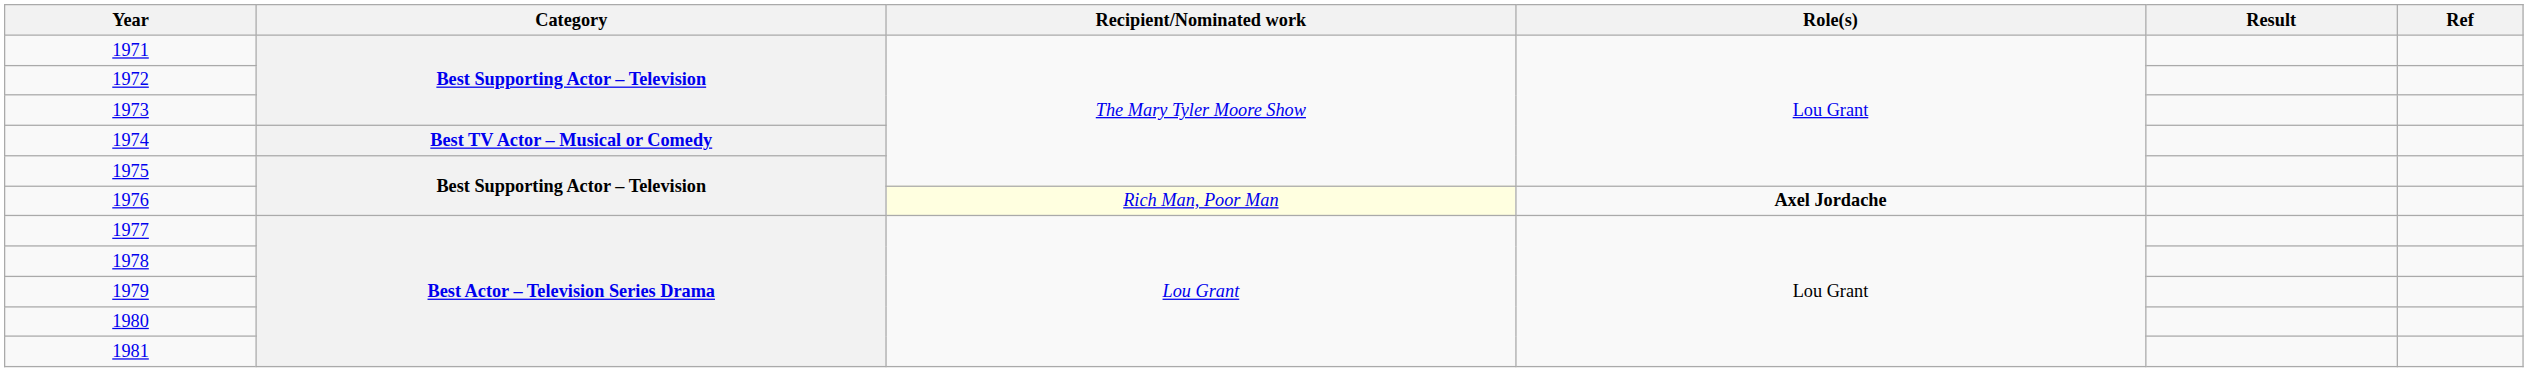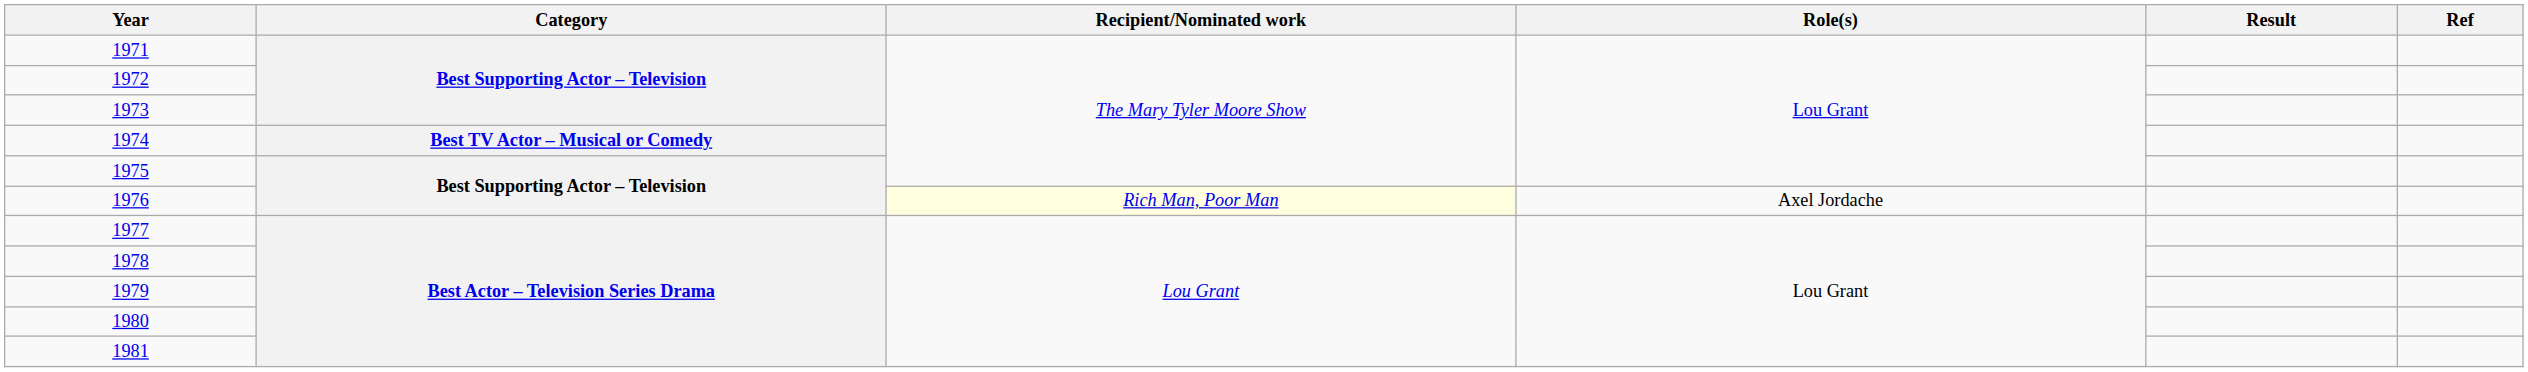(1830, 200) bold -> (1830, 200) normal
